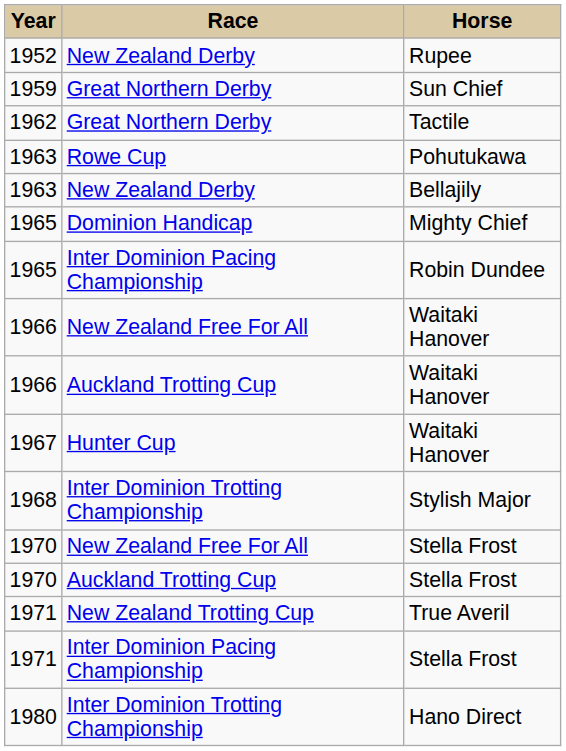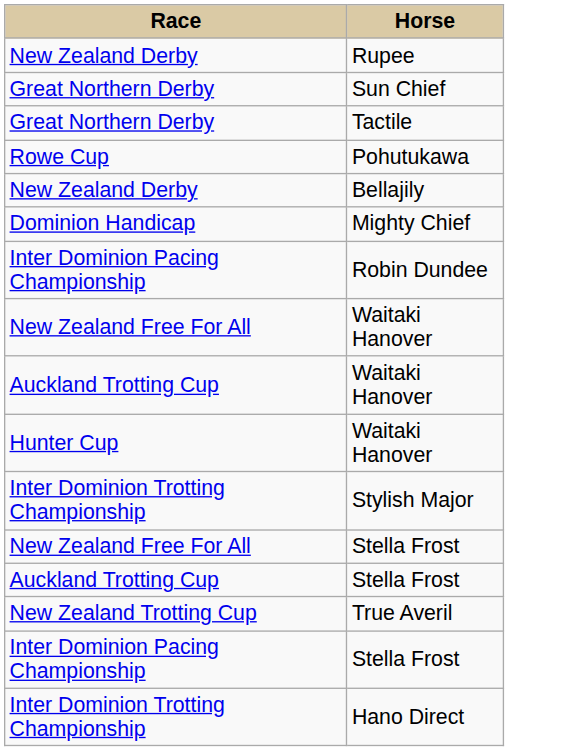- column: (33, 21)
